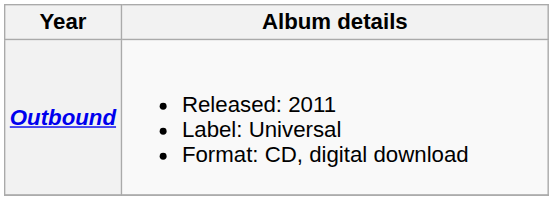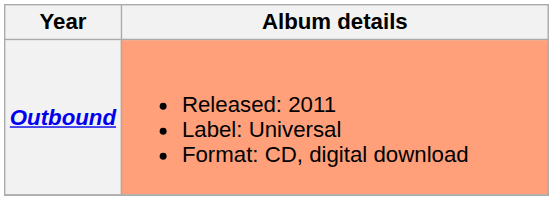(335, 130) no background -> (335, 130) lightsalmon background
